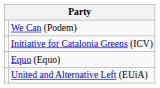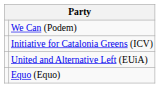rows swapped: (79, 75) <-> (36, 59)
